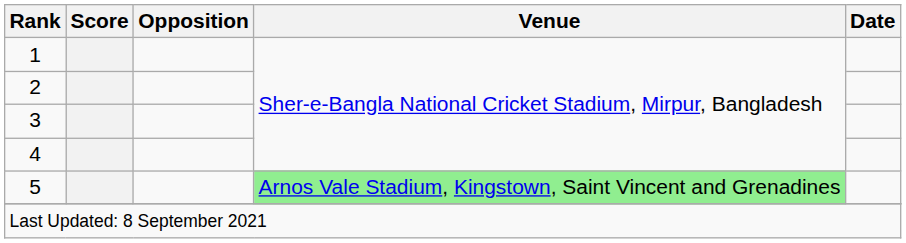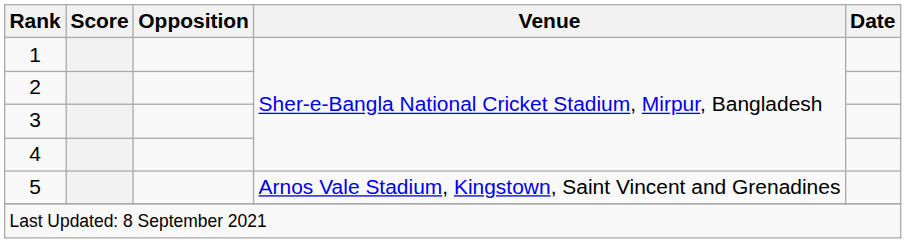(549, 187) lightgreen background -> (549, 187) no background
